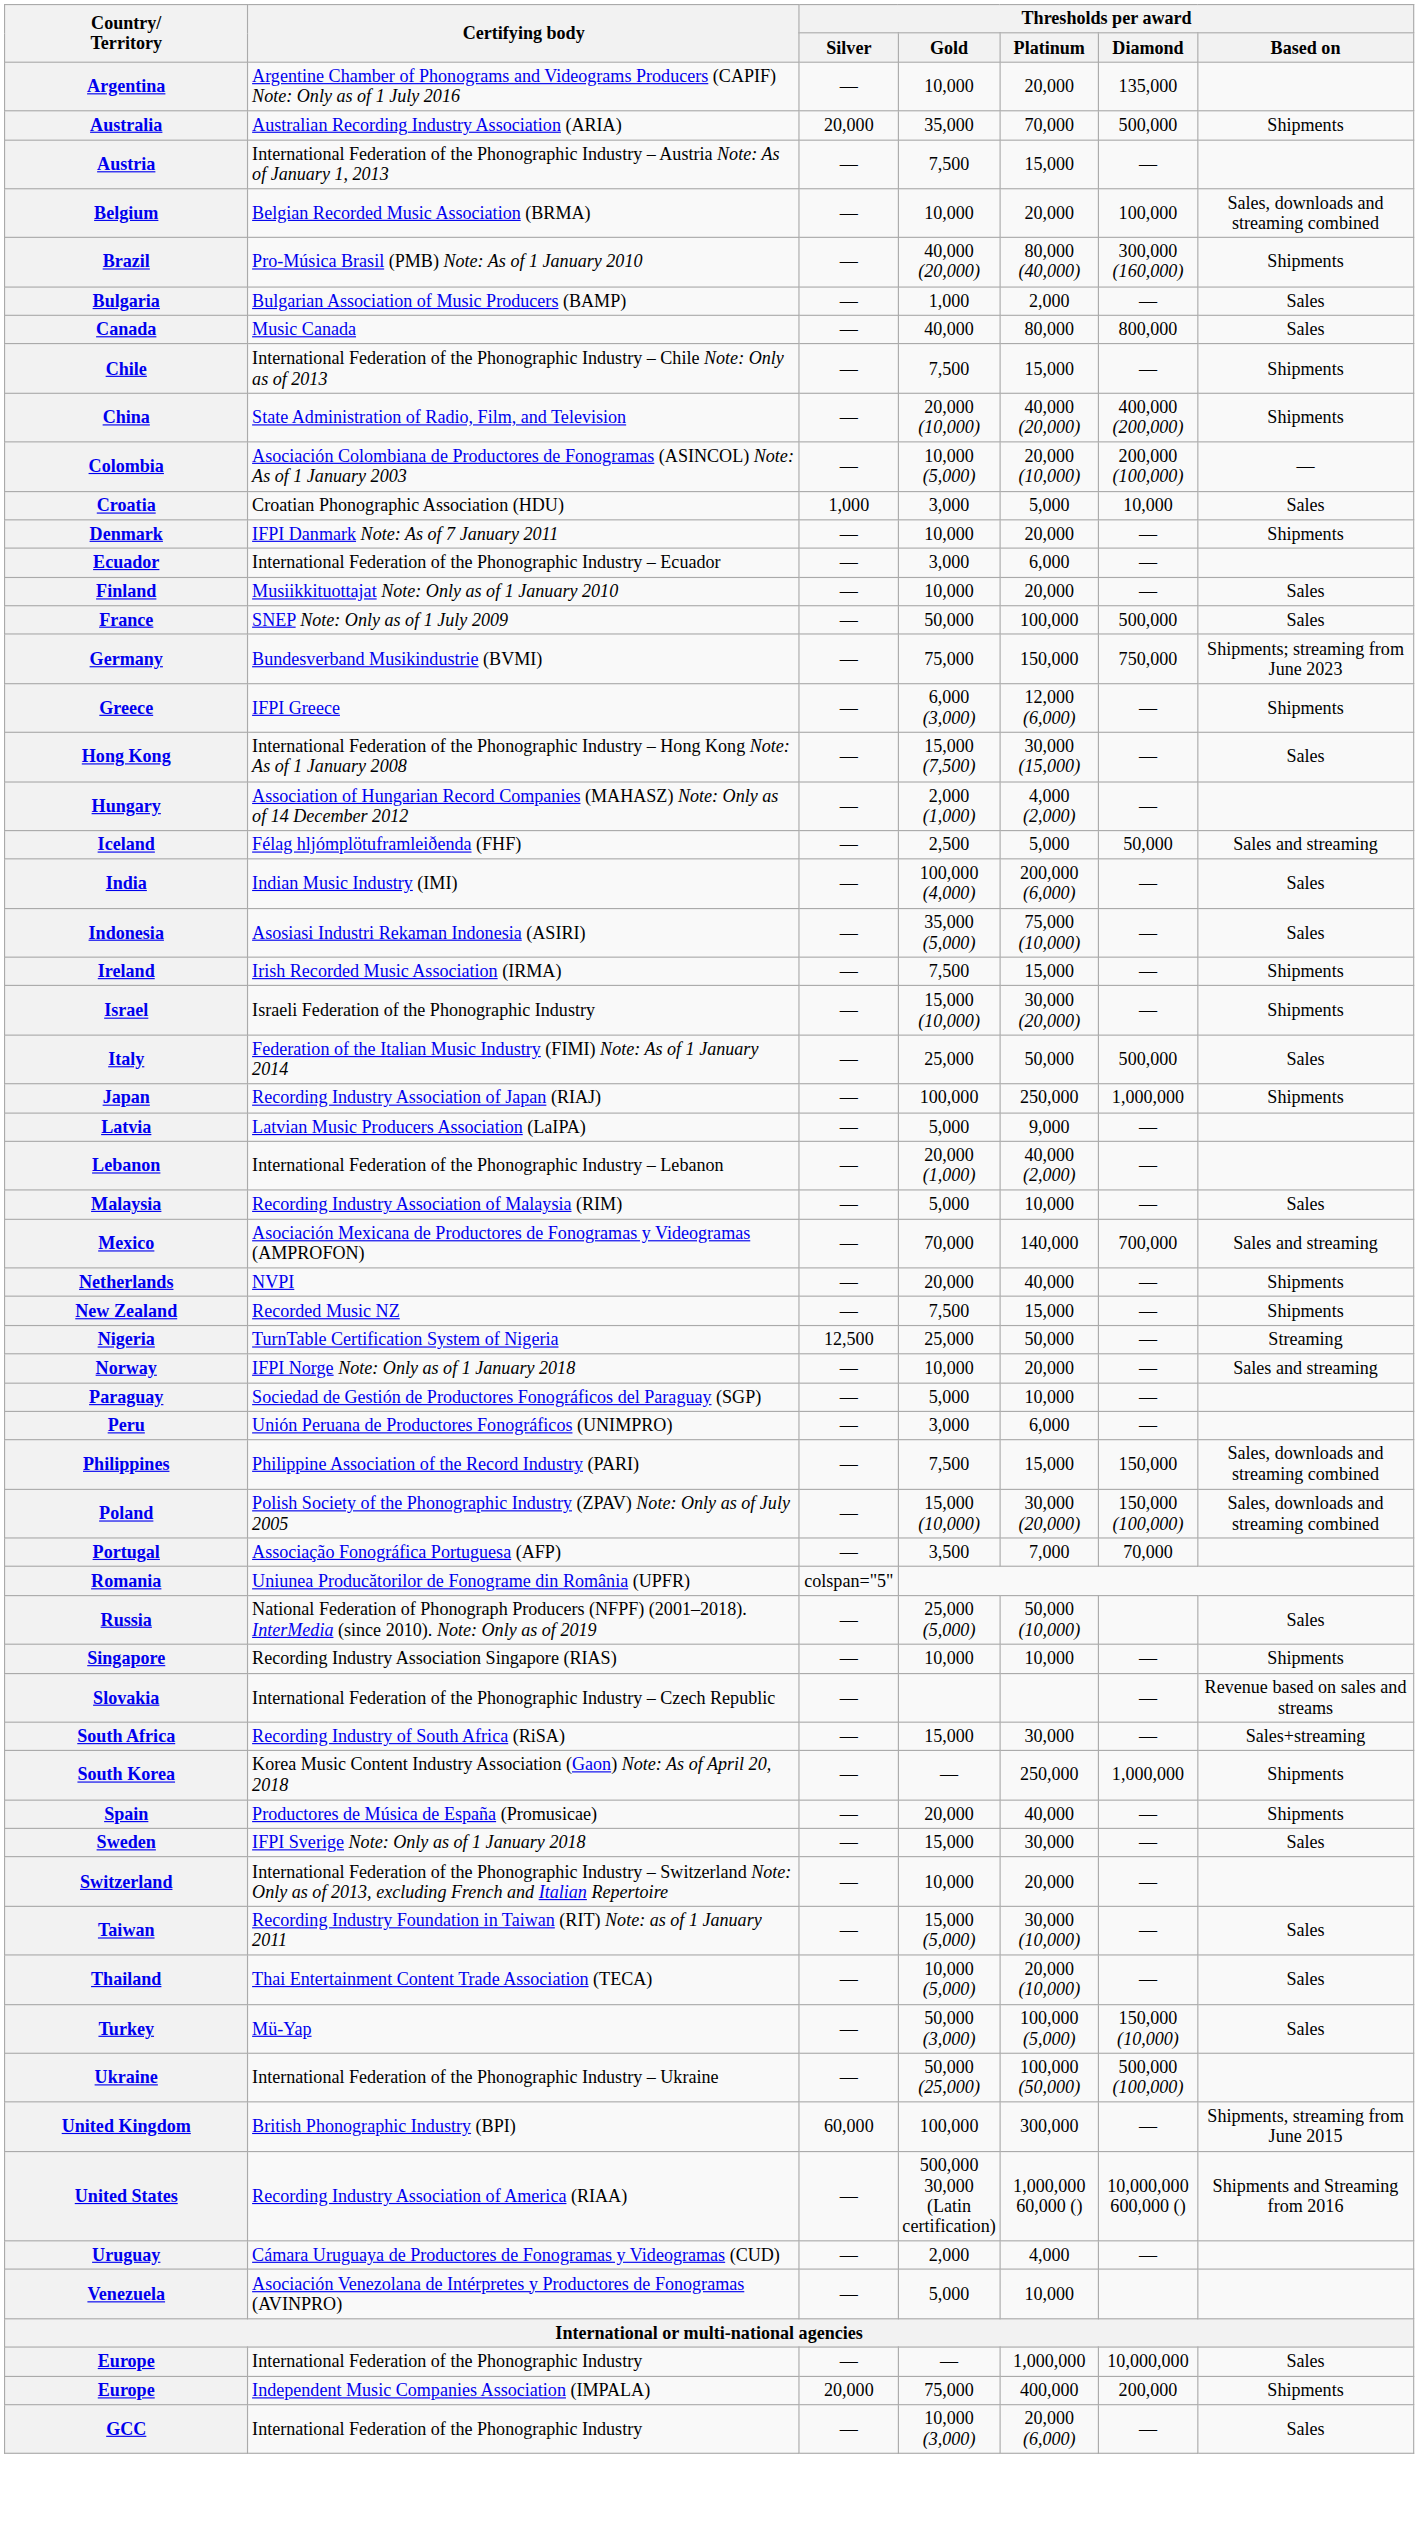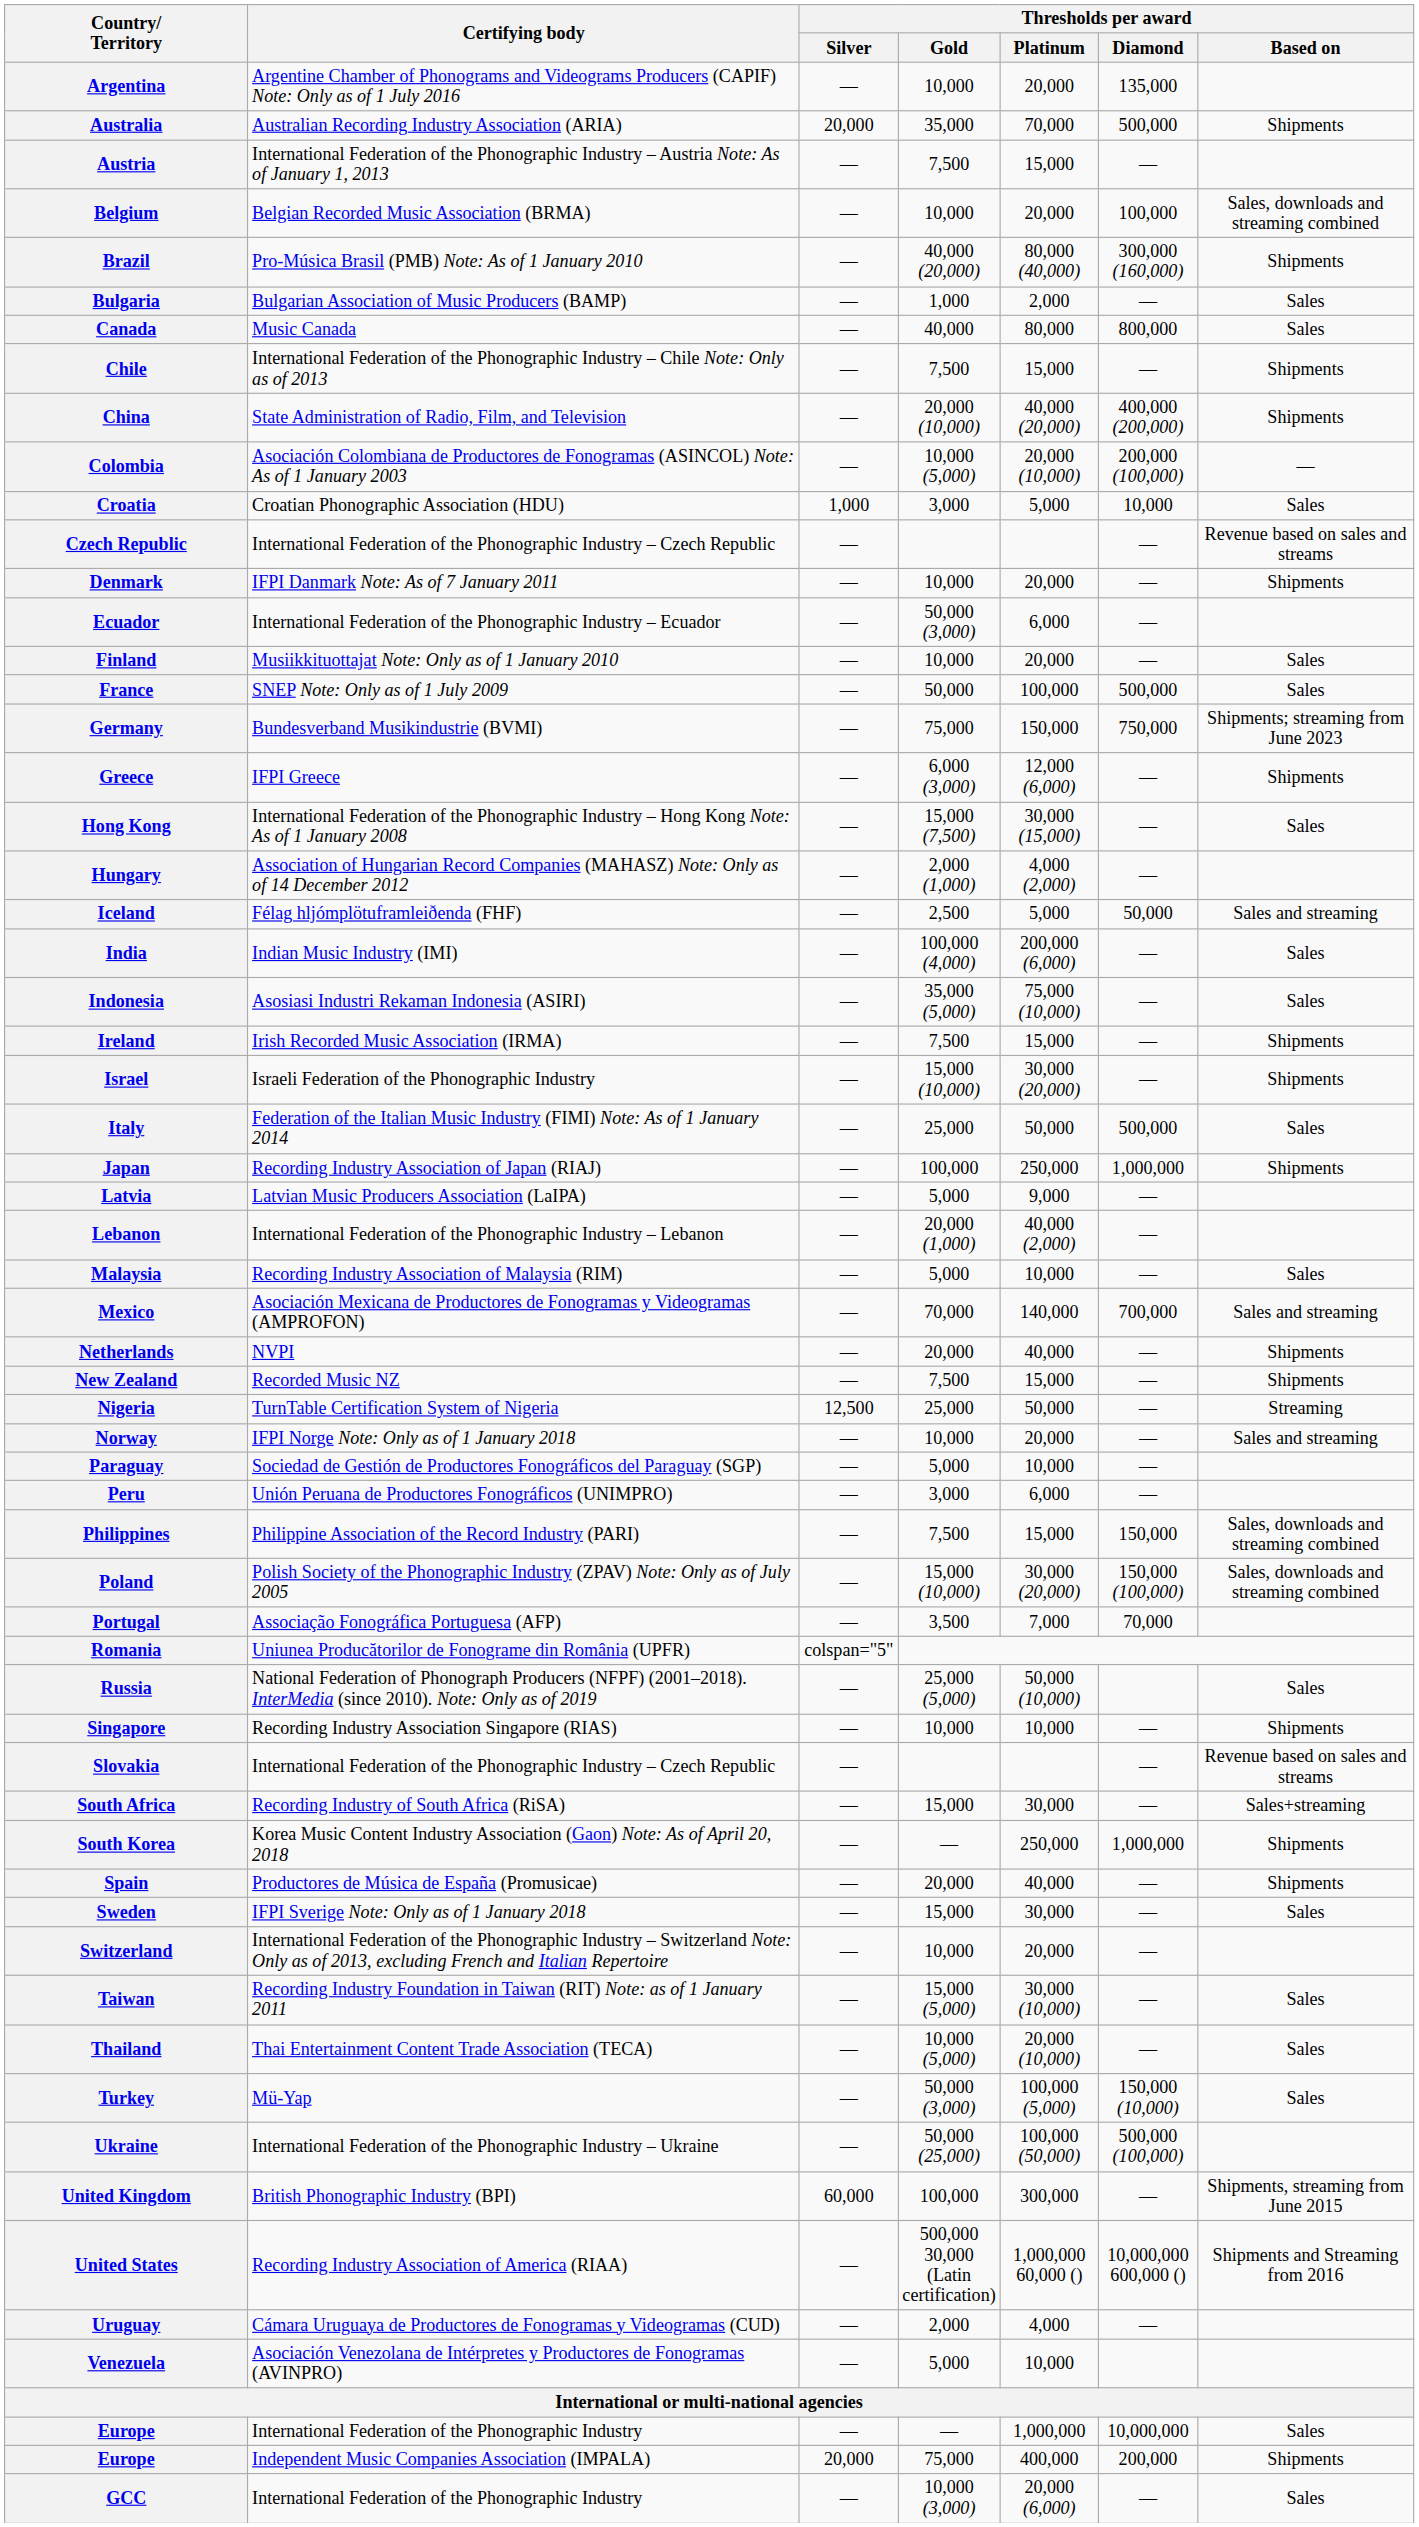+ row: (126, 544)
(949, 562) 3,000 -> (949, 621) 50,000 (3,000)
